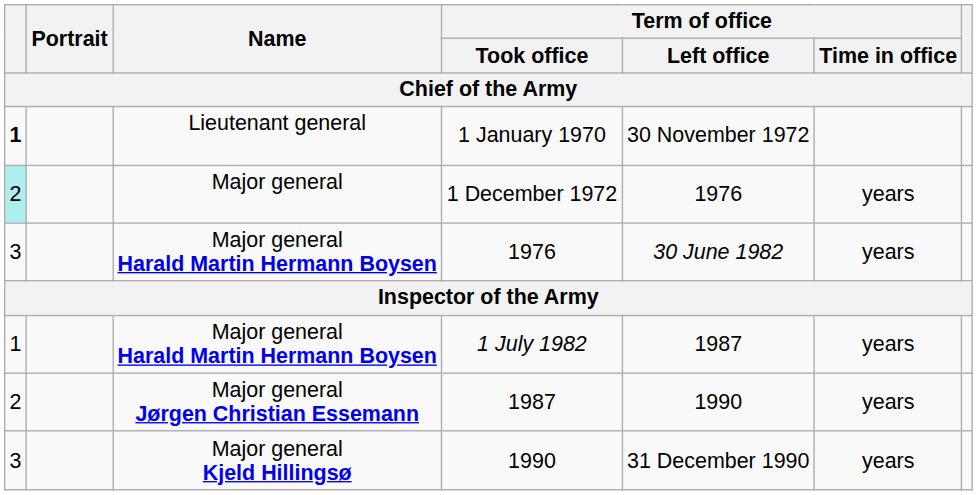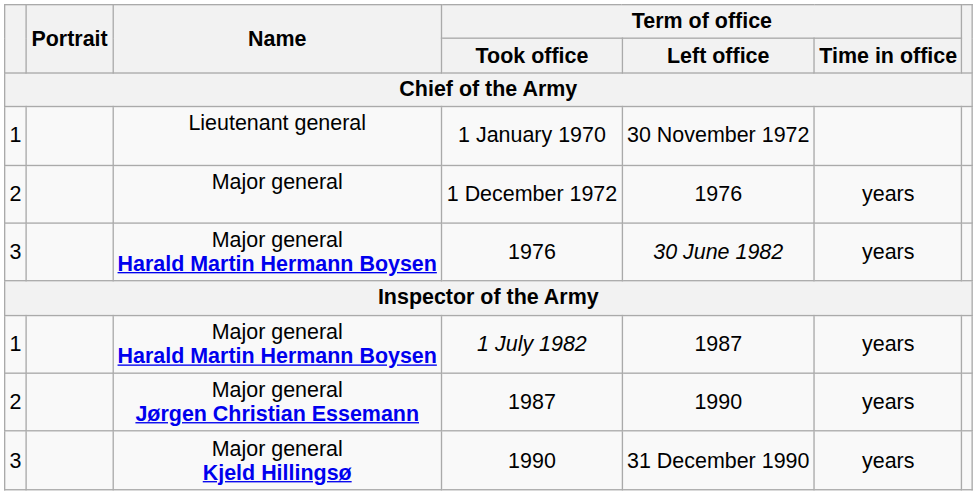(16, 135) bold -> (16, 135) normal
(16, 193) paleturquoise background -> (16, 193) no background
